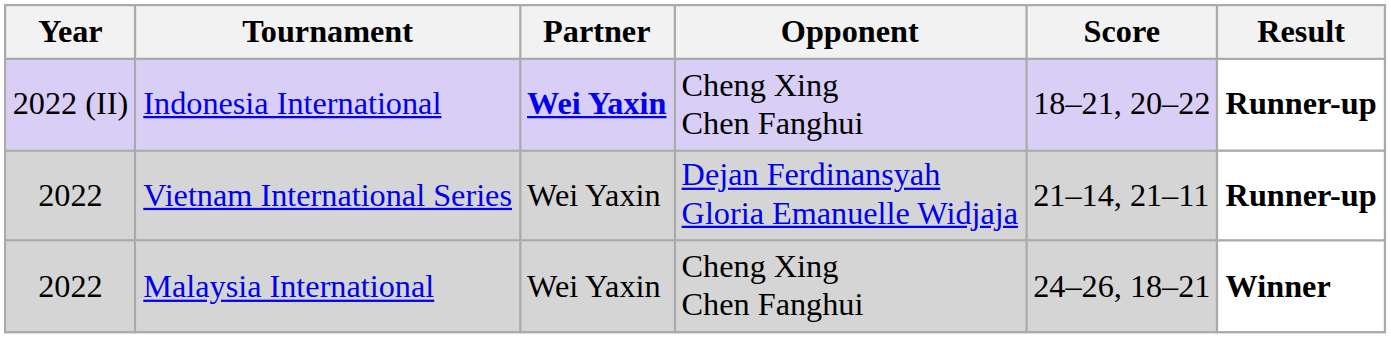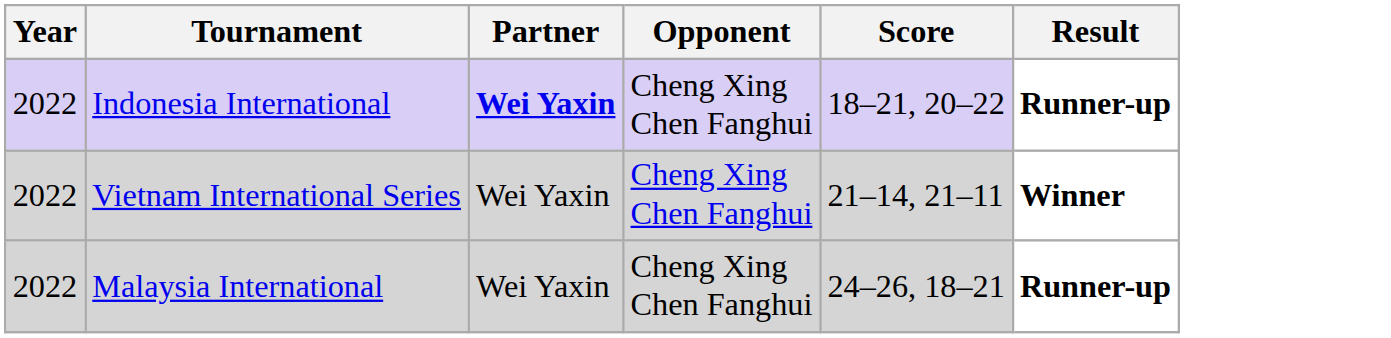(70, 103) 2022 (II) -> (45, 103) 2022
(850, 195) Dejan Ferdinansyah Gloria Emanuelle Widjaja -> (721, 195) Cheng Xing Chen Fanghui
(1301, 195) Runner-up -> (1072, 195) Winner
(1278, 286) Winner -> (1095, 286) Runner-up
